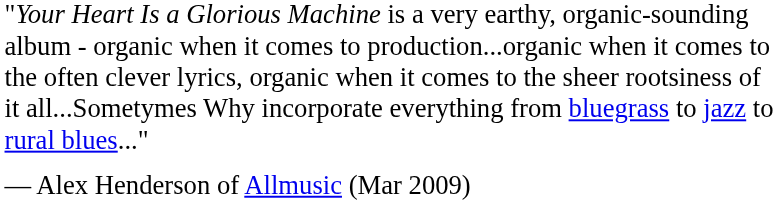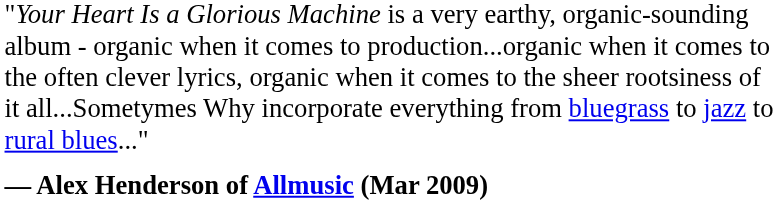(238, 185) normal -> (246, 185) bold
